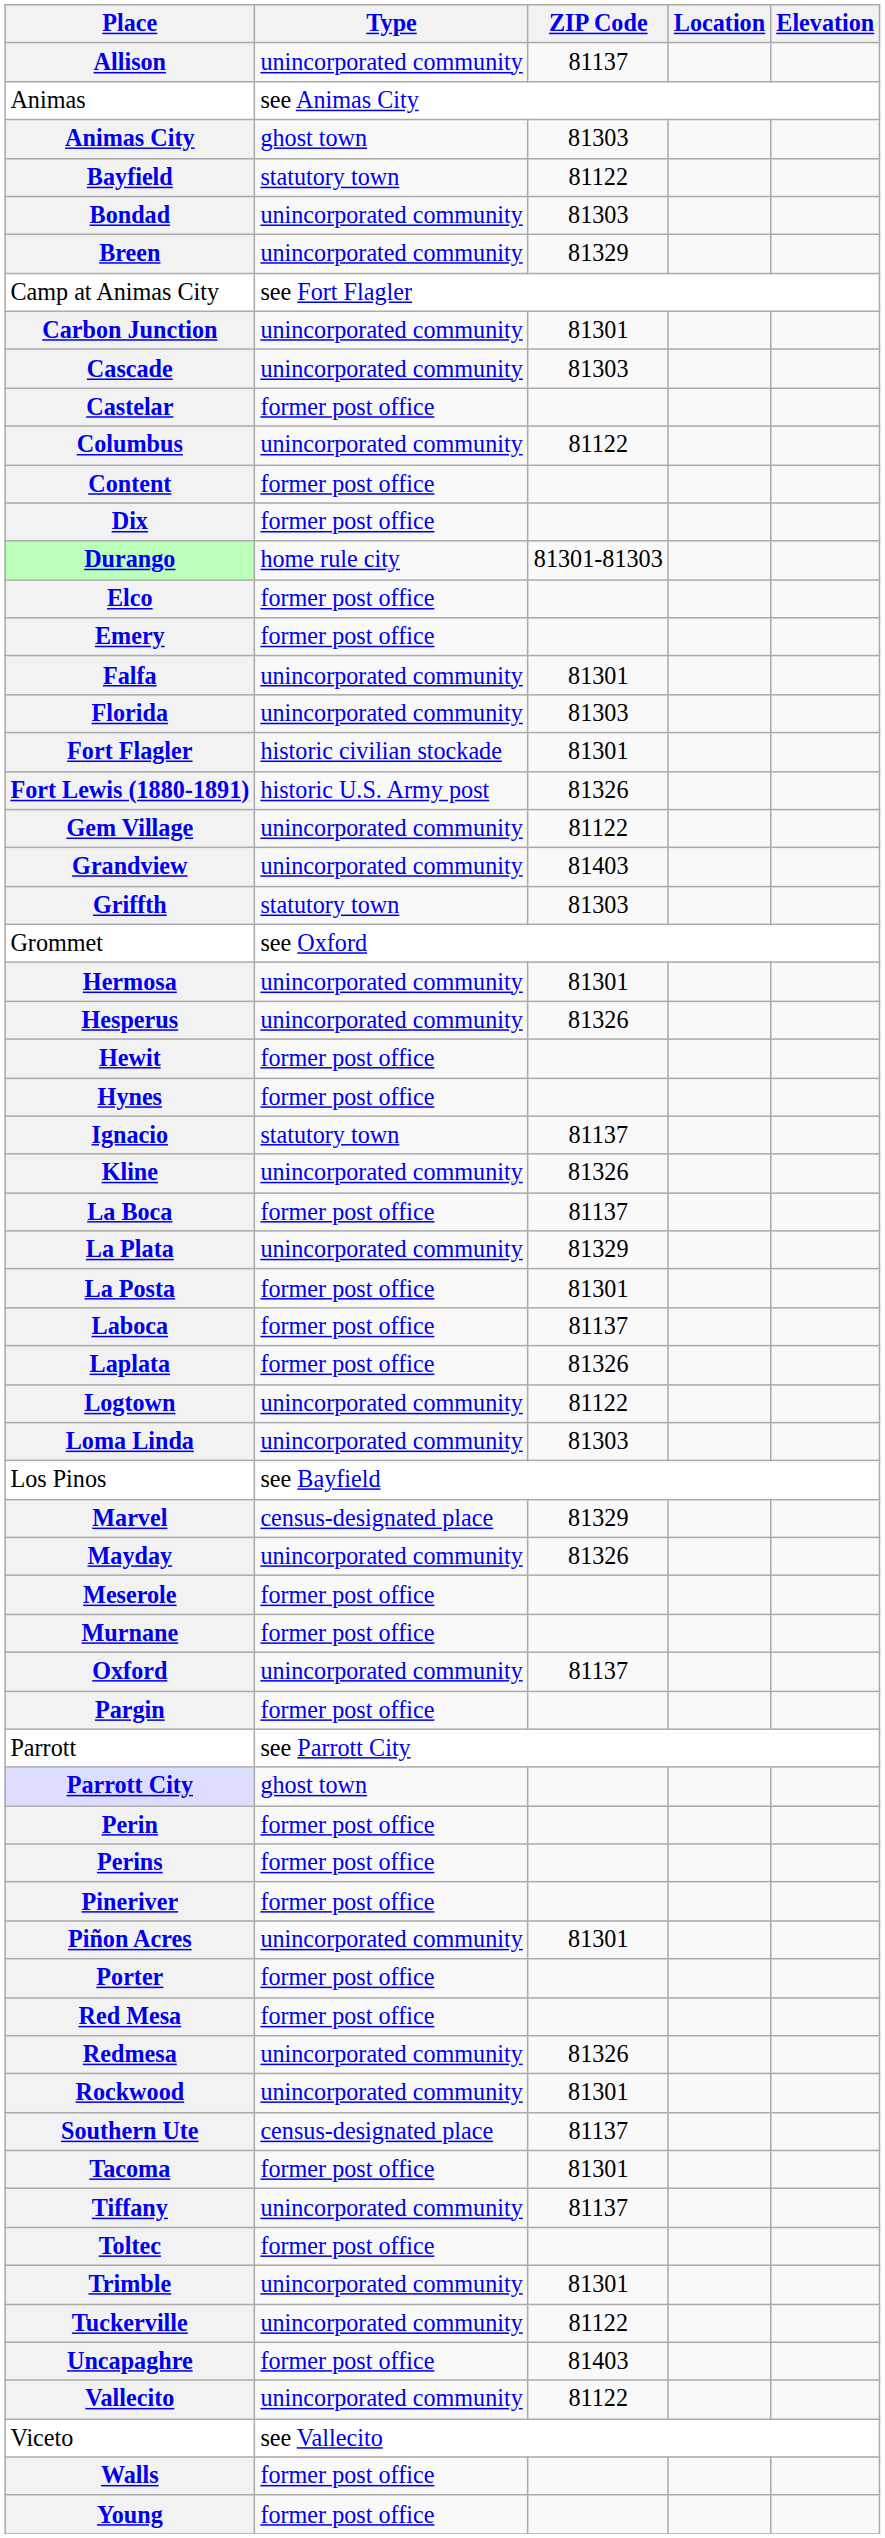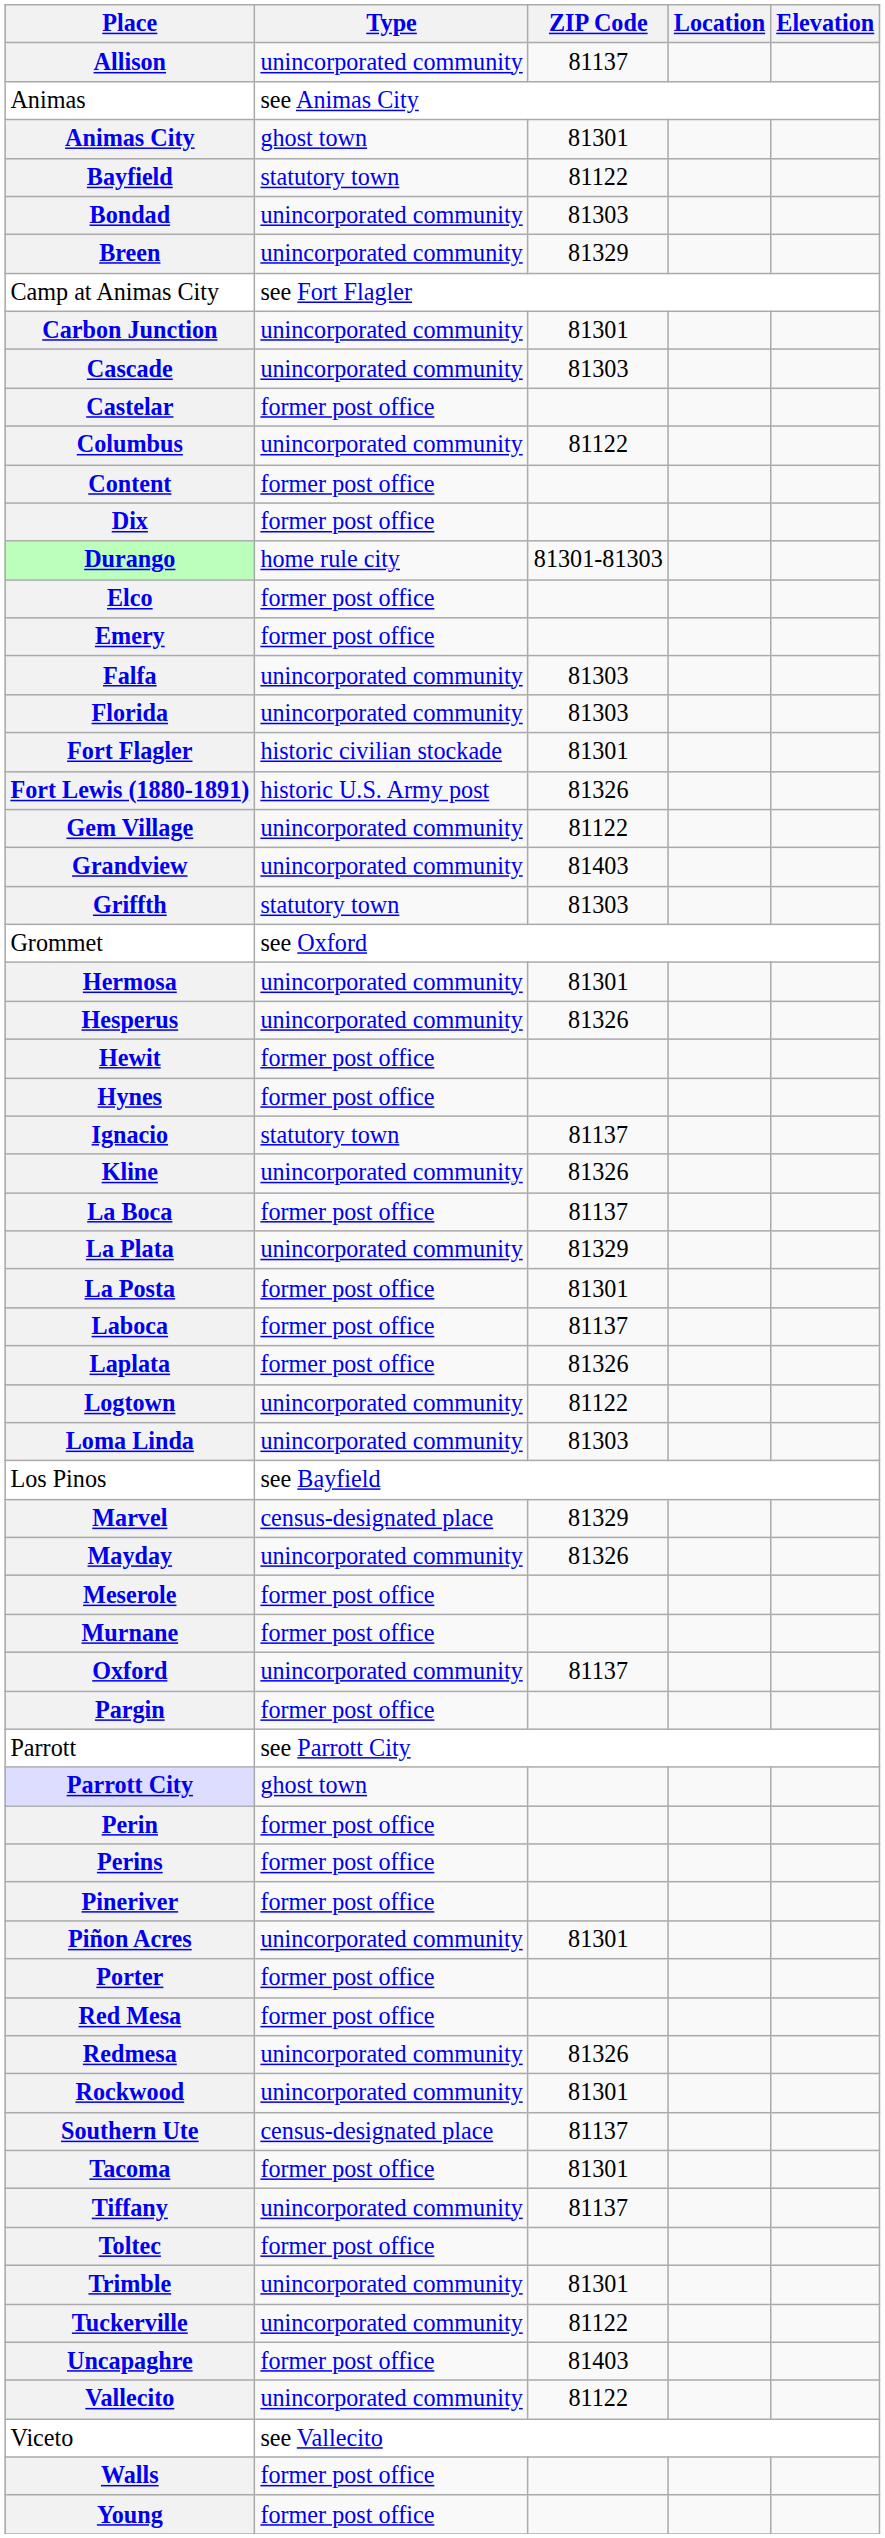(598, 138) 81303 -> (598, 138) 81301
(598, 675) 81301 -> (598, 675) 81303
